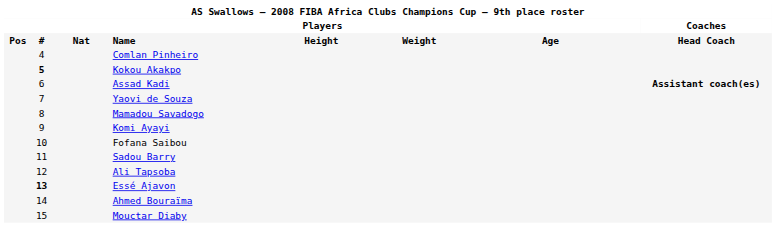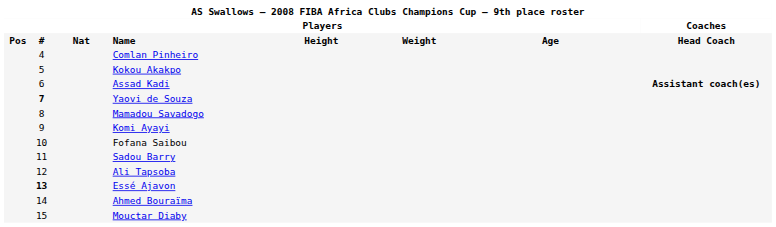(42, 70) bold -> (42, 70) normal
(42, 99) normal -> (42, 99) bold
